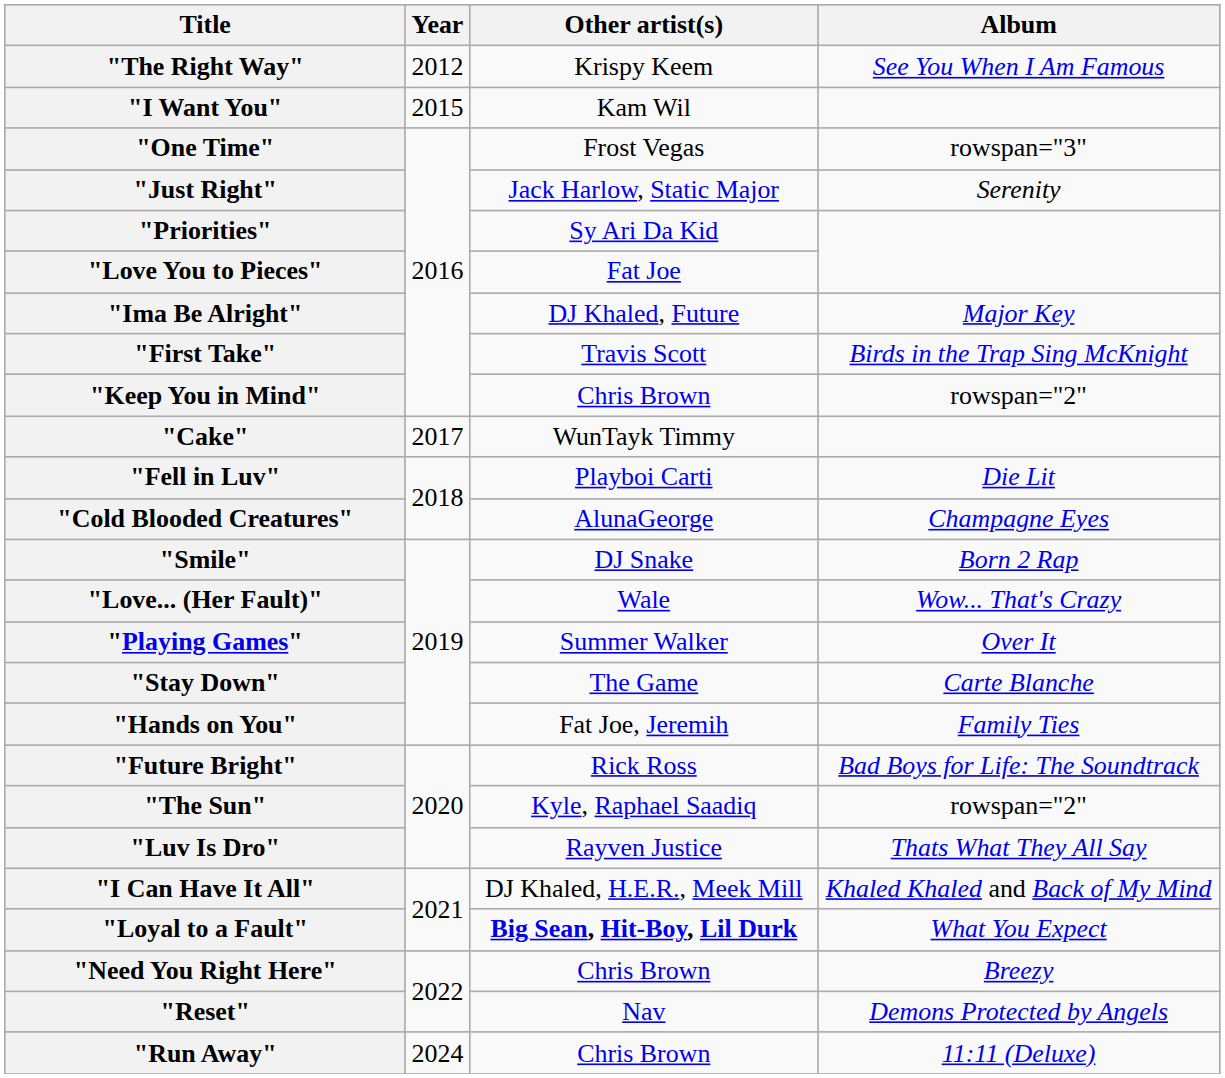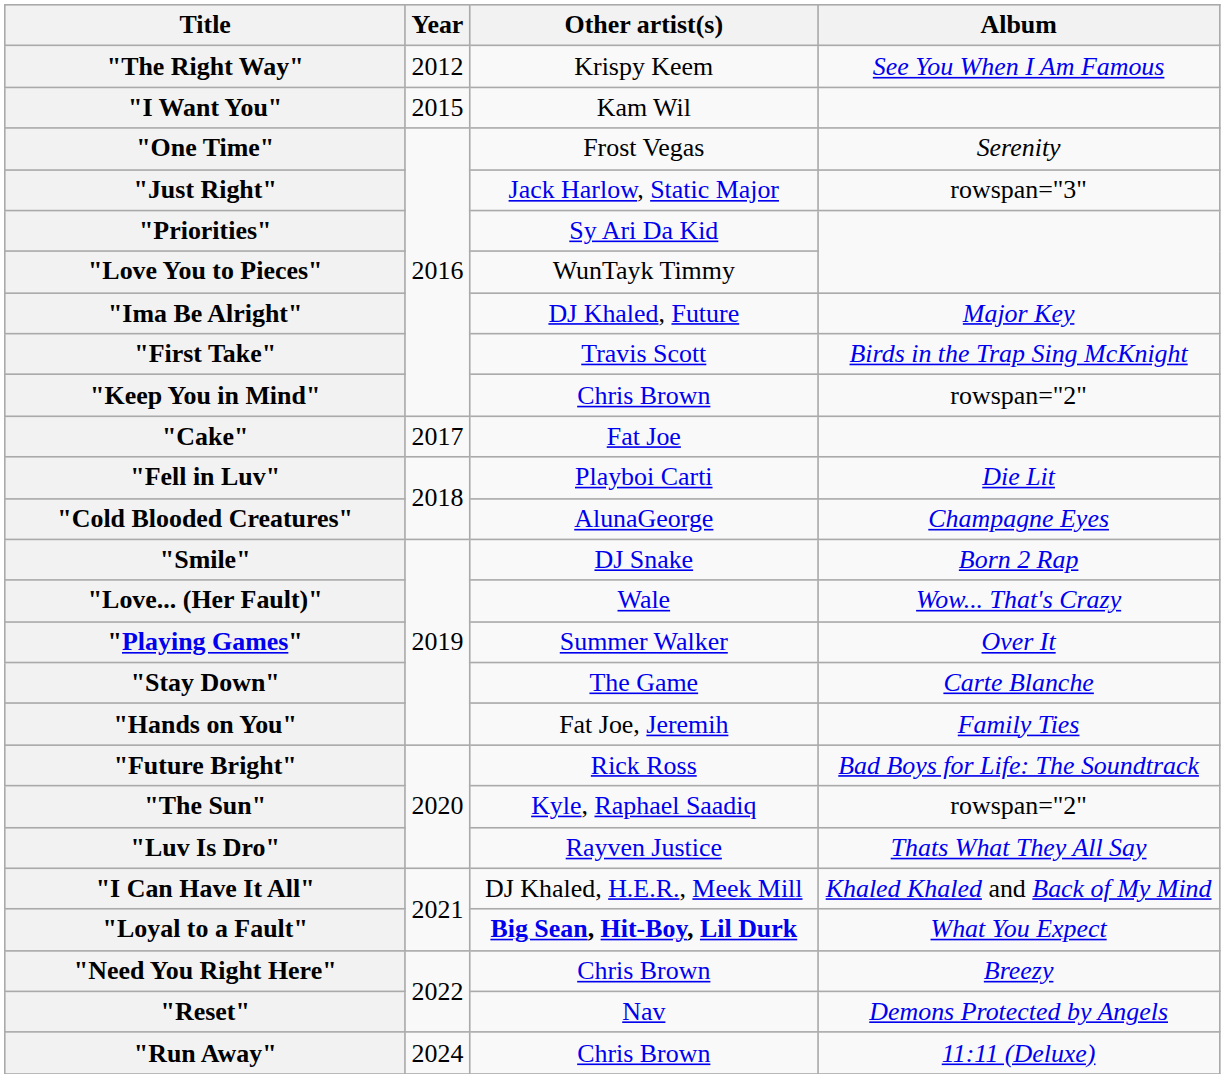(1019, 148) rowspan="3" -> (1019, 148) Serenity
(1019, 189) Serenity -> (1019, 189) rowspan="3"
(644, 271) Fat Joe -> (644, 271) WunTayk Timmy
(644, 436) WunTayk Timmy -> (644, 436) Fat Joe
